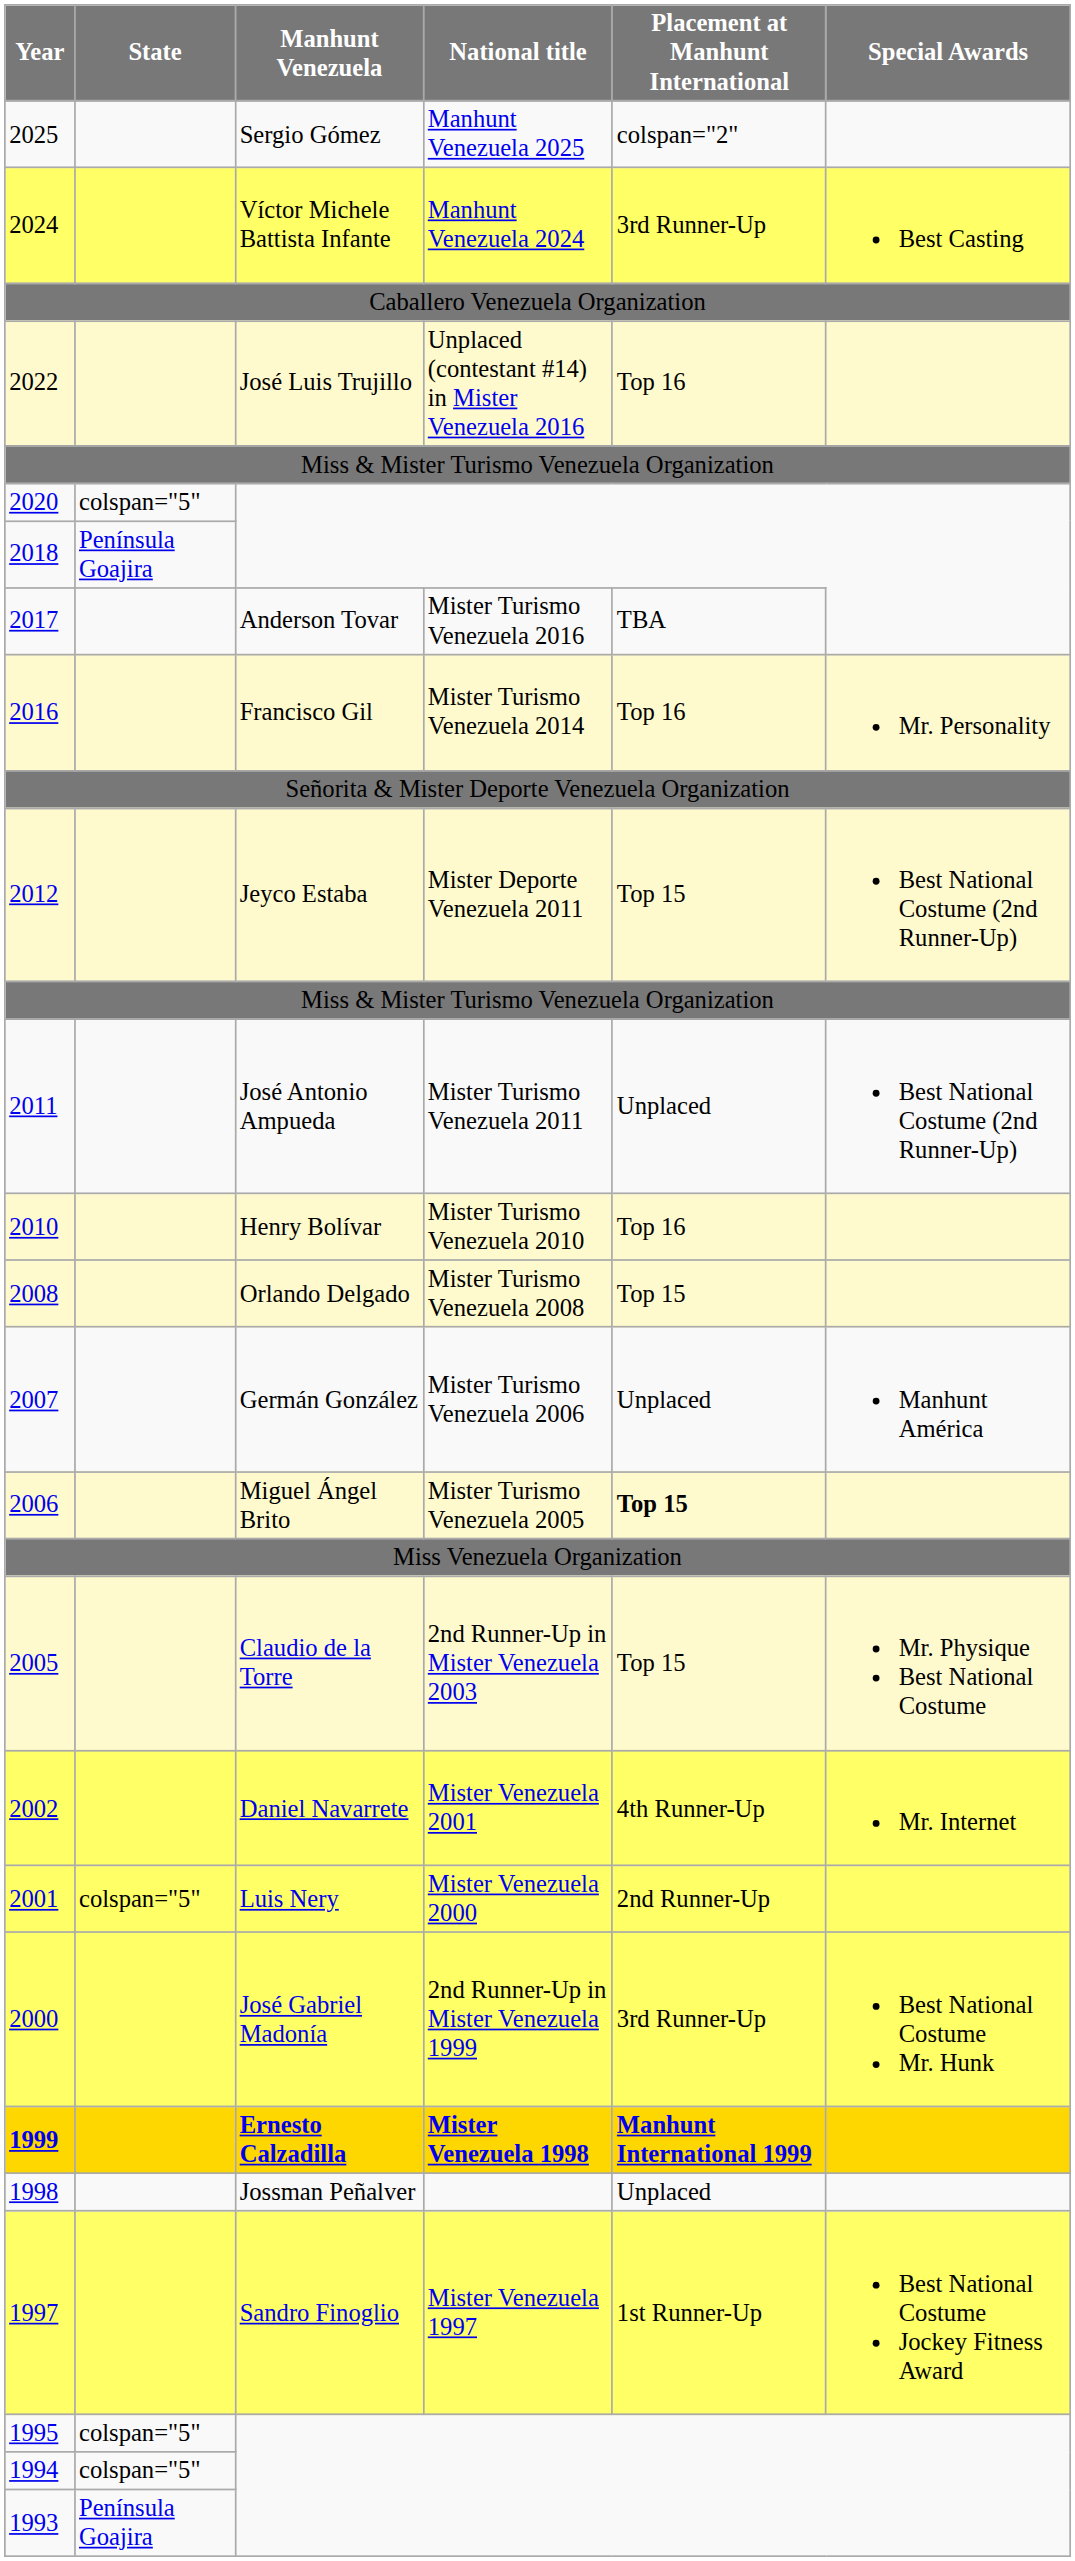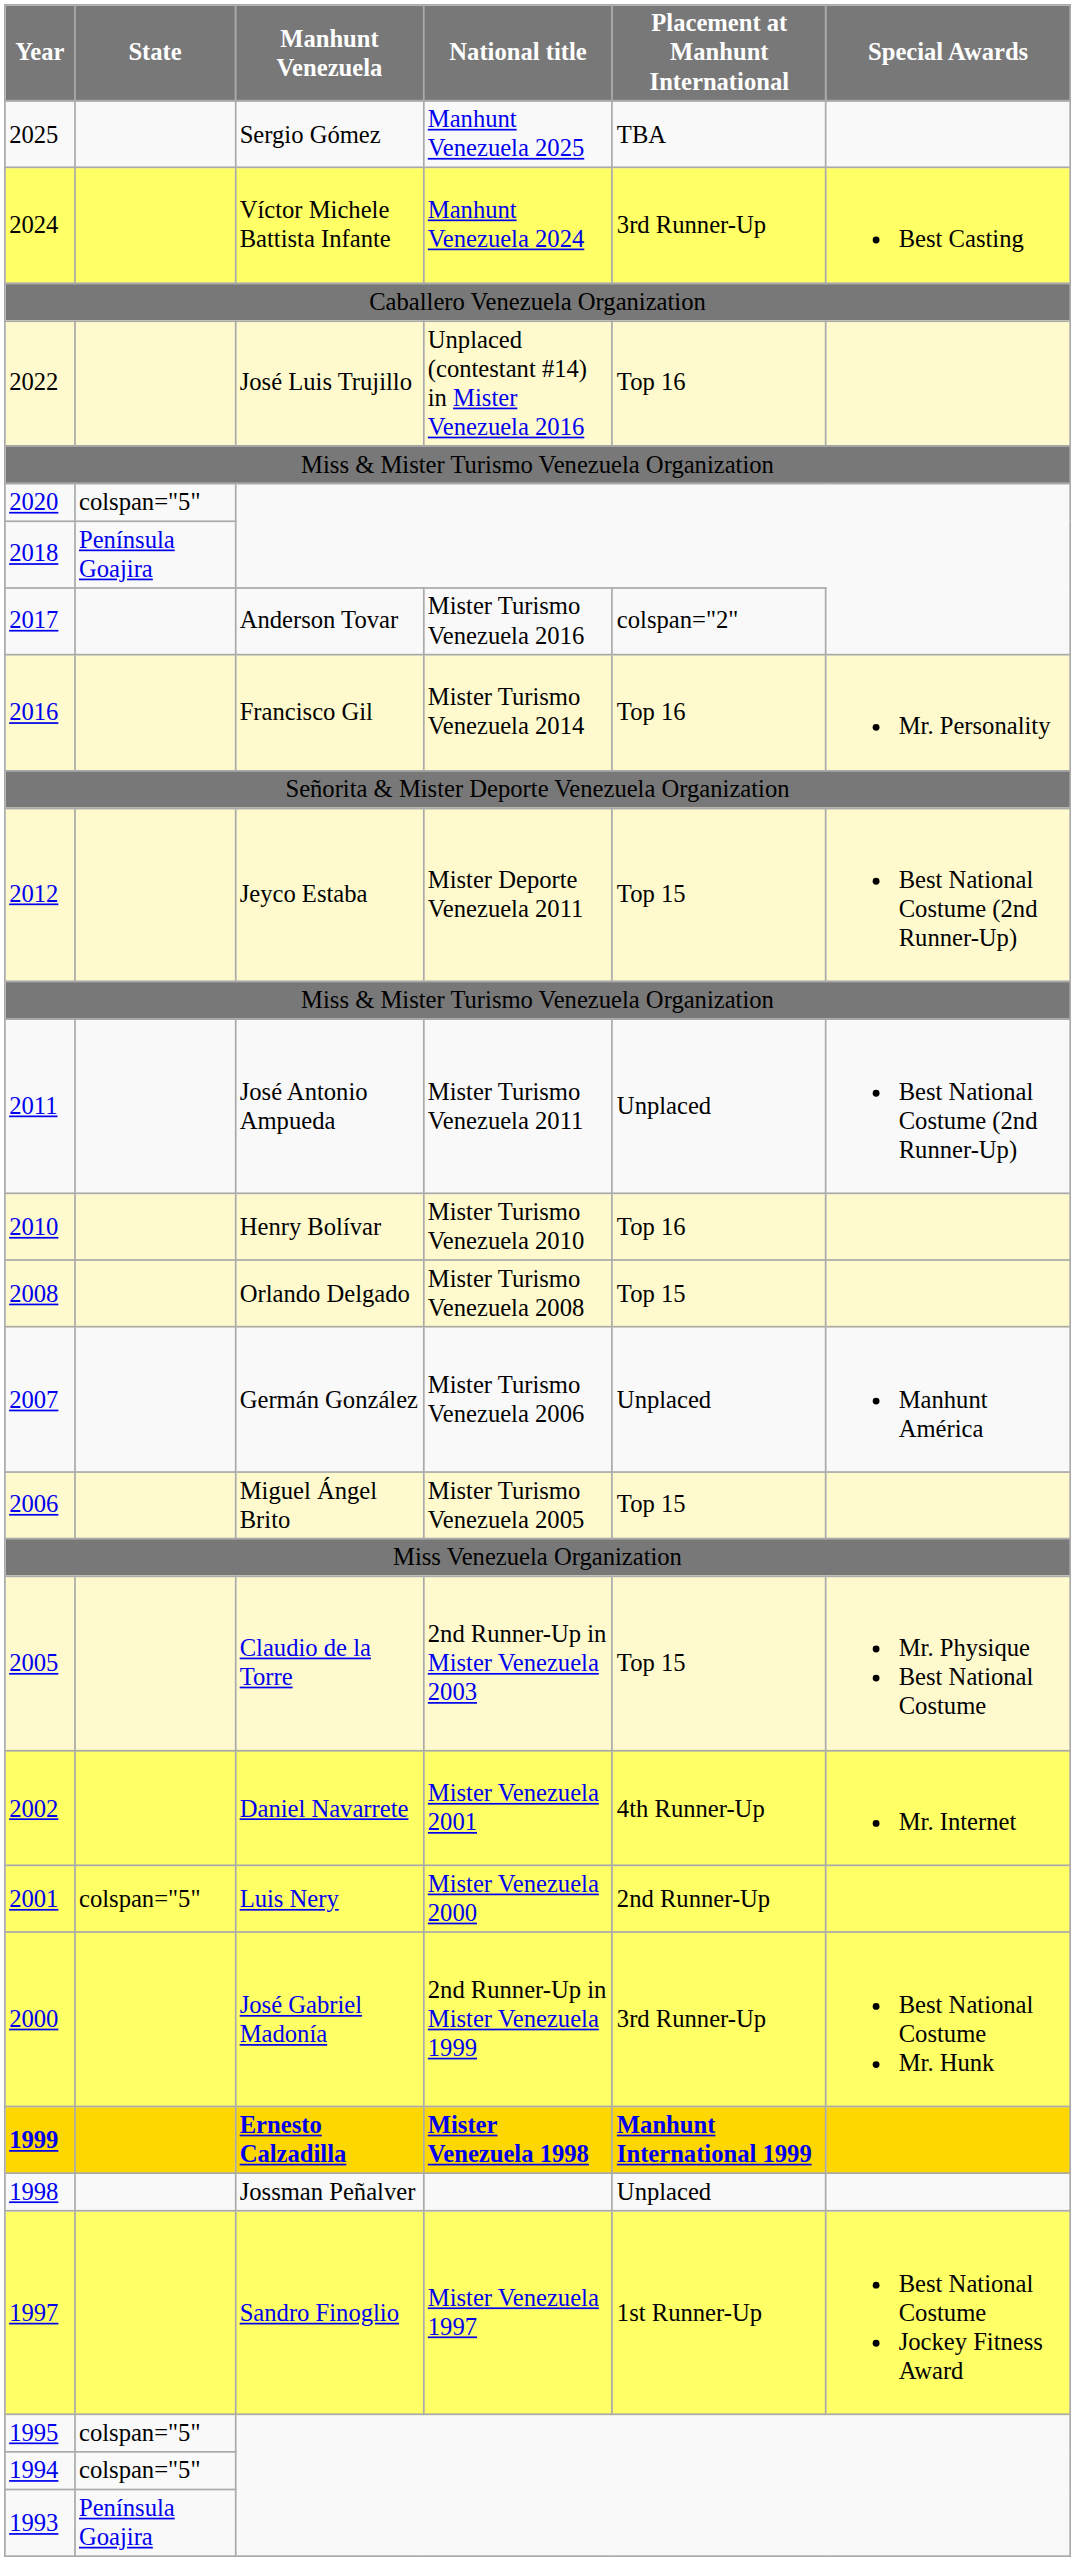(678, 133) colspan="2" -> (641, 133) TBA
(641, 620) TBA -> (678, 620) colspan="2"
(652, 1504) bold -> (651, 1504) normal
